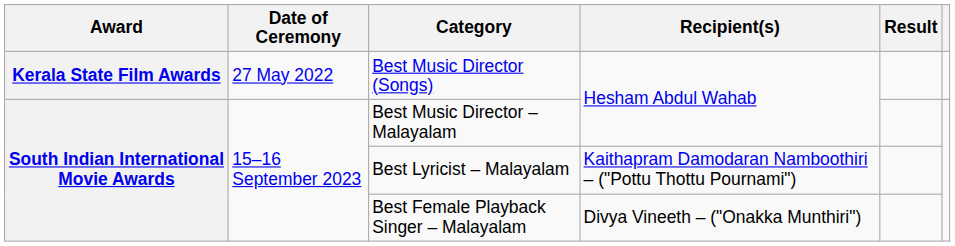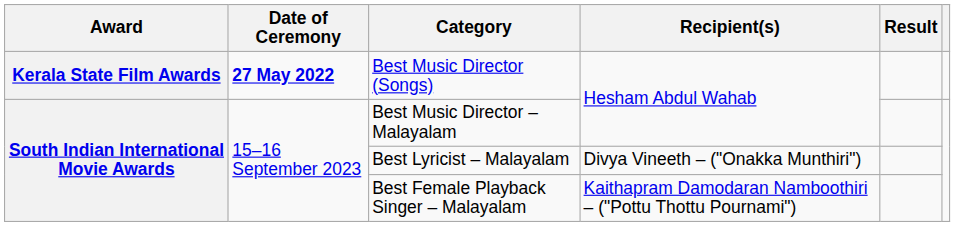(283, 75) normal -> (283, 75) bold
(726, 169) Kaithapram Damodaran Namboothiri – ("Pottu Thottu Pournami") -> (722, 160) Divya Vineeth – ("Onakka Munthiri")
(722, 217) Divya Vineeth – ("Onakka Munthiri") -> (726, 197) Kaithapram Damodaran Namboothiri – ("Pottu Thottu Pournami")
